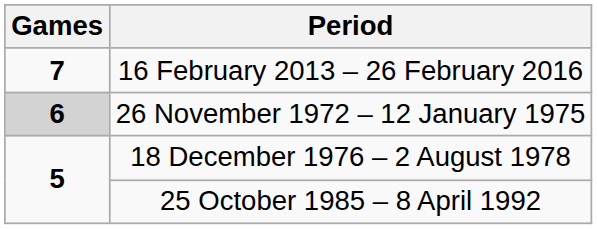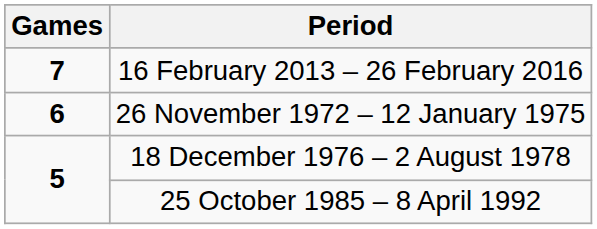(57, 113) lightgrey background -> (57, 113) no background
